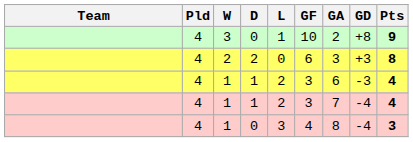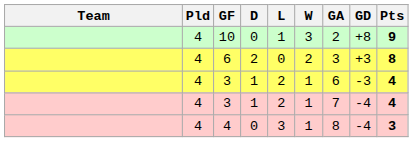columns swapped: (227, 16) <-> (309, 16)
